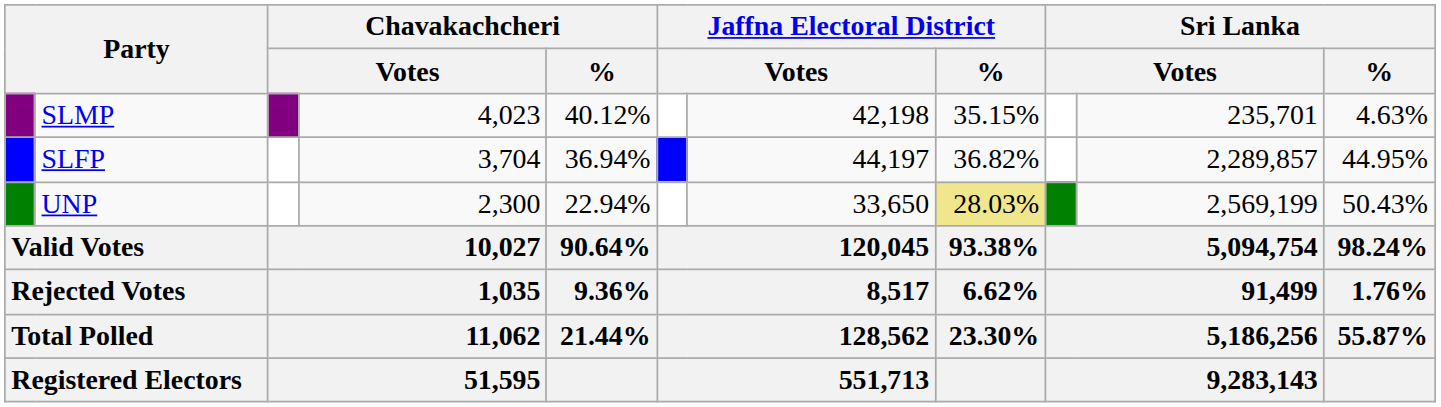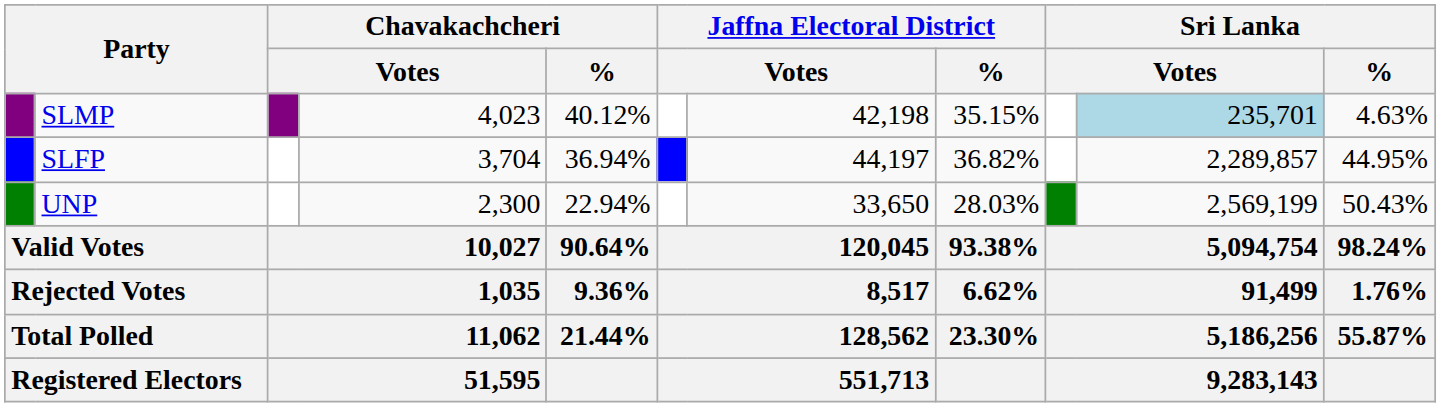(1273, 114) no background -> (1273, 114) lightblue background
(996, 203) khaki background -> (996, 203) no background
